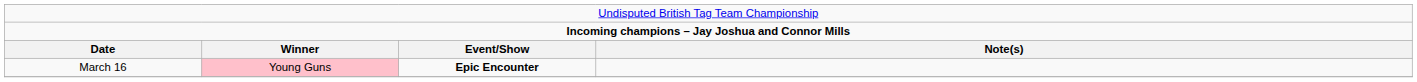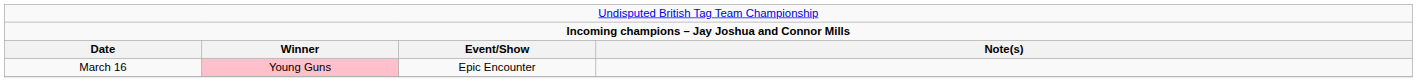(497, 67) bold -> (497, 67) normal
